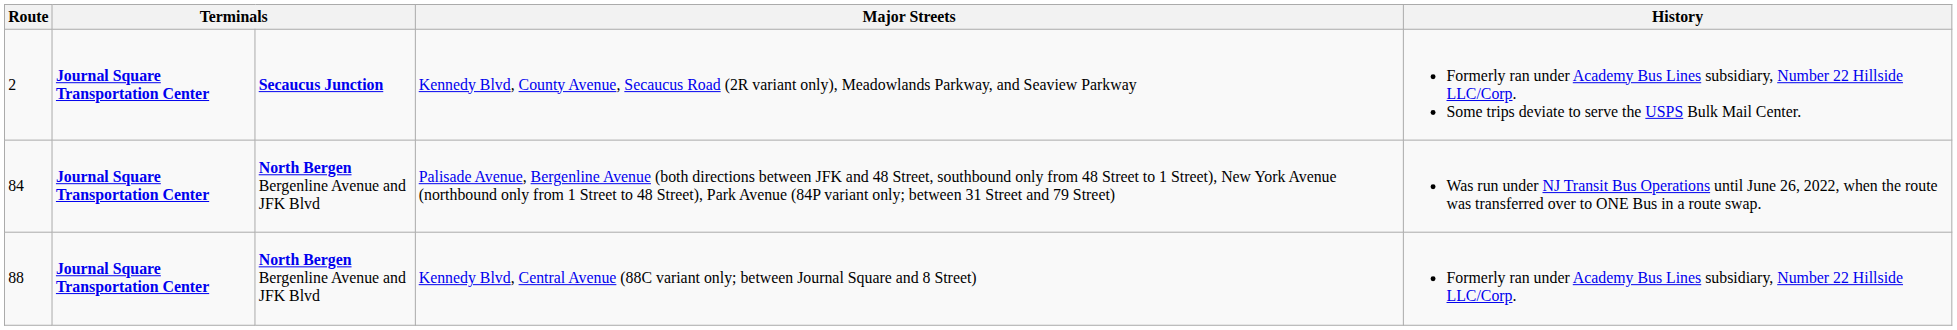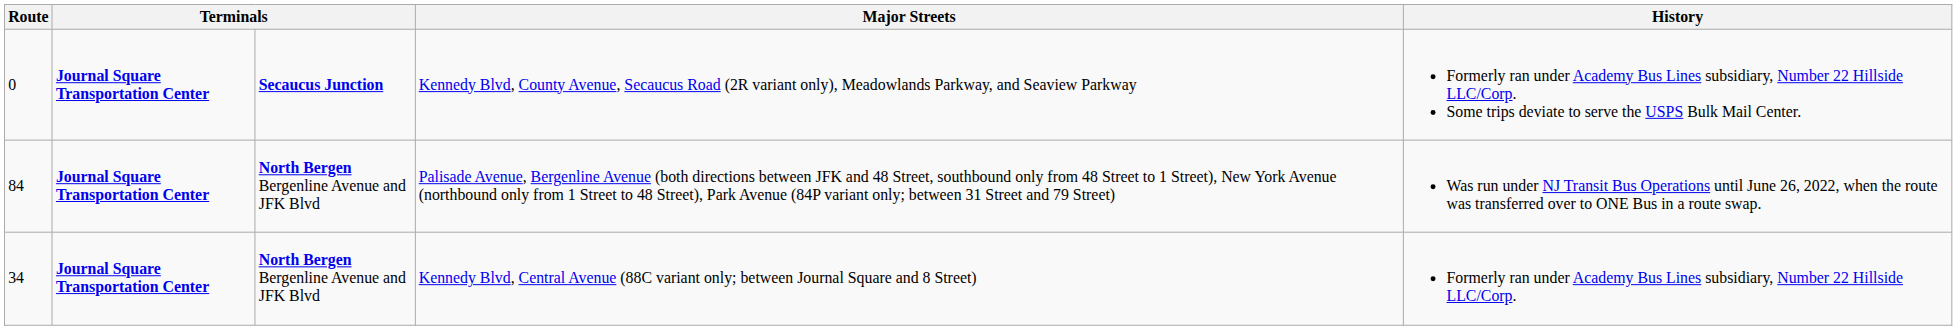(12, 84) 2 -> (12, 84) 0
(16, 278) 88 -> (16, 278) 34
